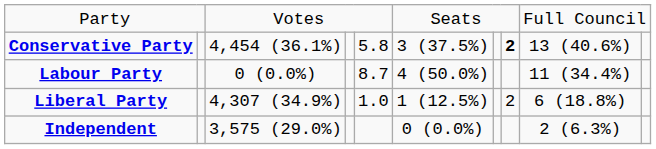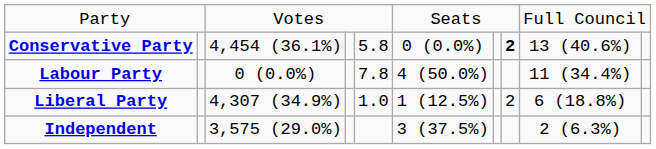(443, 46) 3 (37.5%) -> (443, 46) 0 (0.0%)
(373, 74) 8.7 -> (373, 74) 7.8
(443, 130) 0 (0.0%) -> (443, 130) 3 (37.5%)
